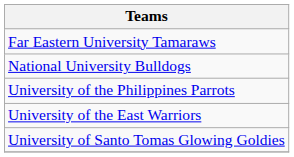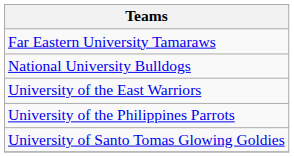(121, 90) University of the Philippines Parrots -> (105, 90) University of the East Warriors
(105, 115) University of the East Warriors -> (121, 115) University of the Philippines Parrots
